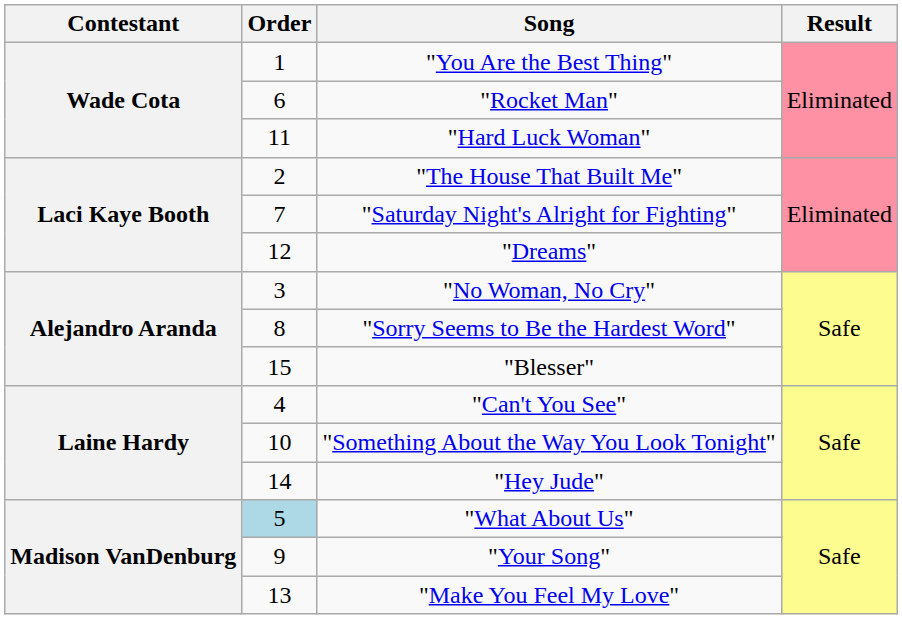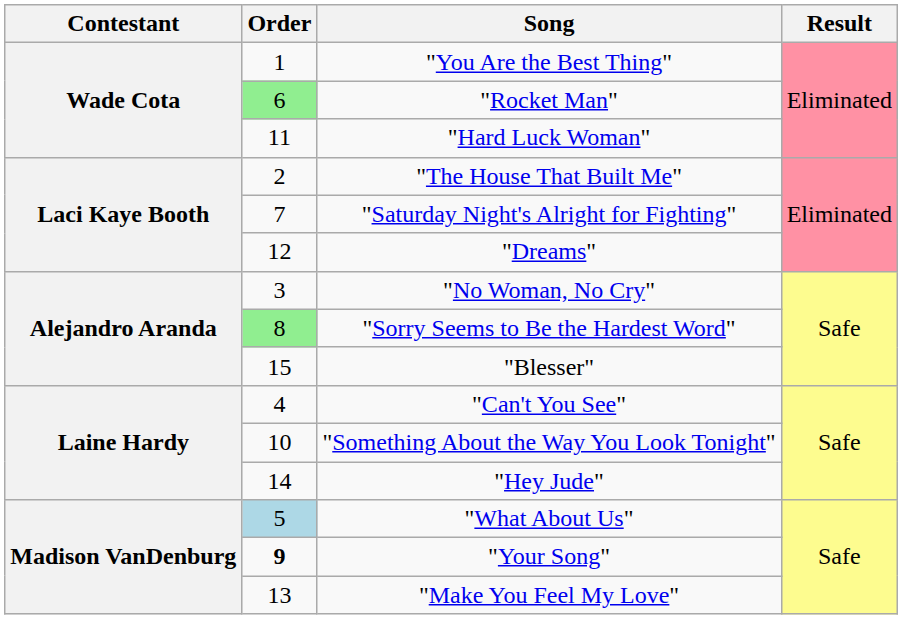(279, 99) no background -> (279, 99) lightgreen background
(279, 328) no background -> (279, 328) lightgreen background
(279, 556) normal -> (279, 556) bold
